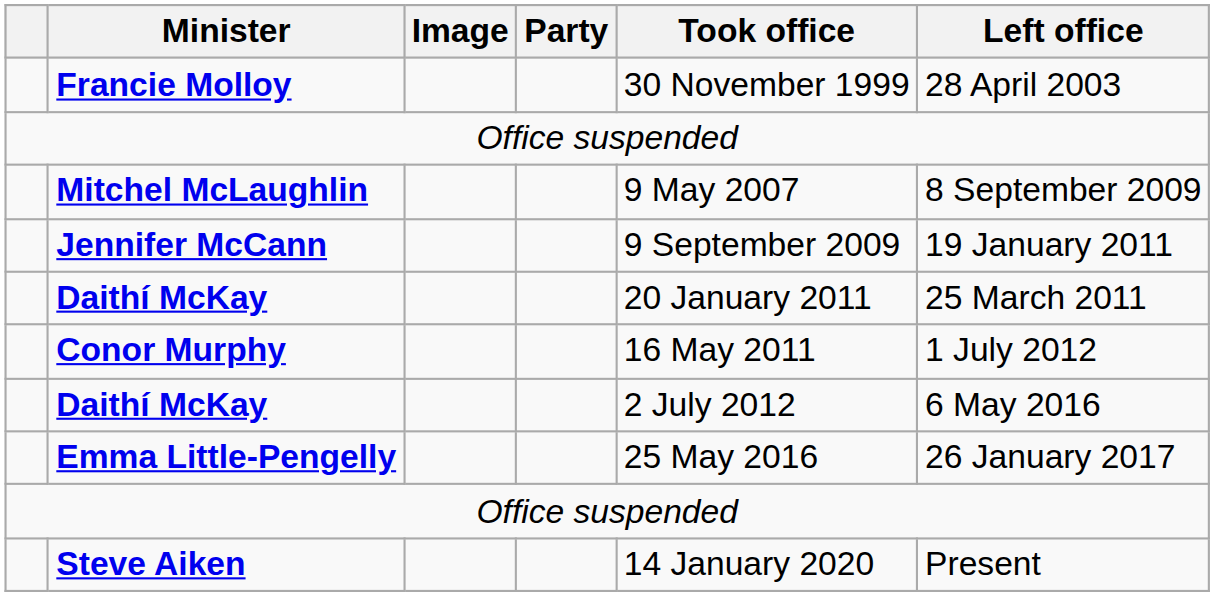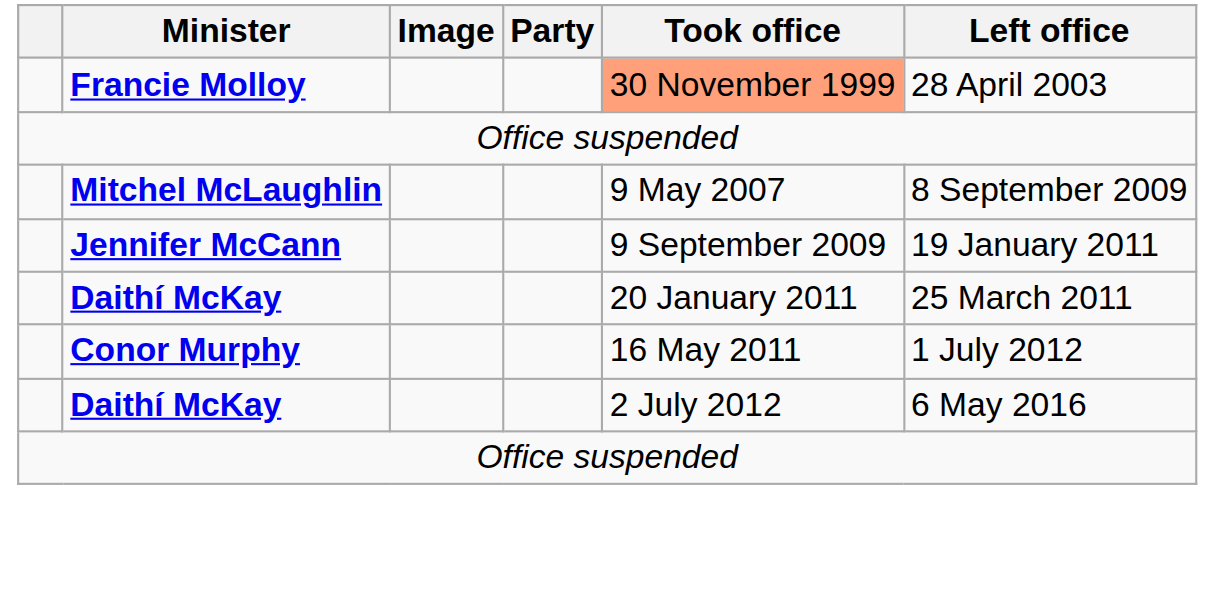(767, 84) no background -> (753, 84) lightsalmon background
- row: (27, 458)
- row: (27, 565)
